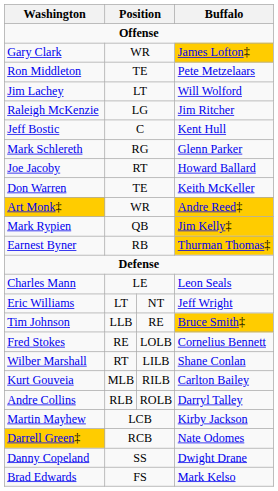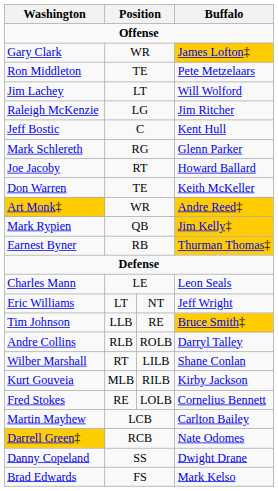rows swapped: (36, 341) <-> (41, 399)
(213, 380) Carlton Bailey -> (213, 380) Kirby Jackson
(213, 419) Kirby Jackson -> (213, 419) Carlton Bailey
